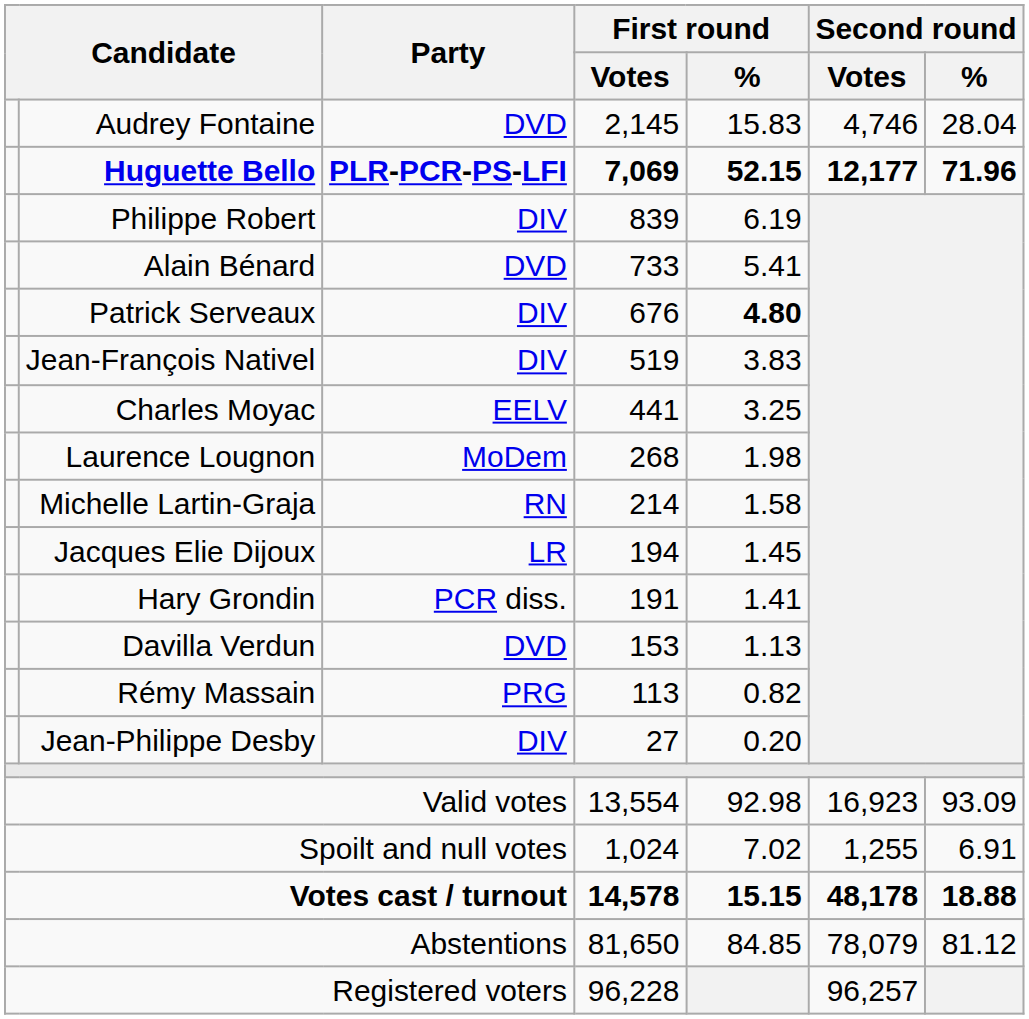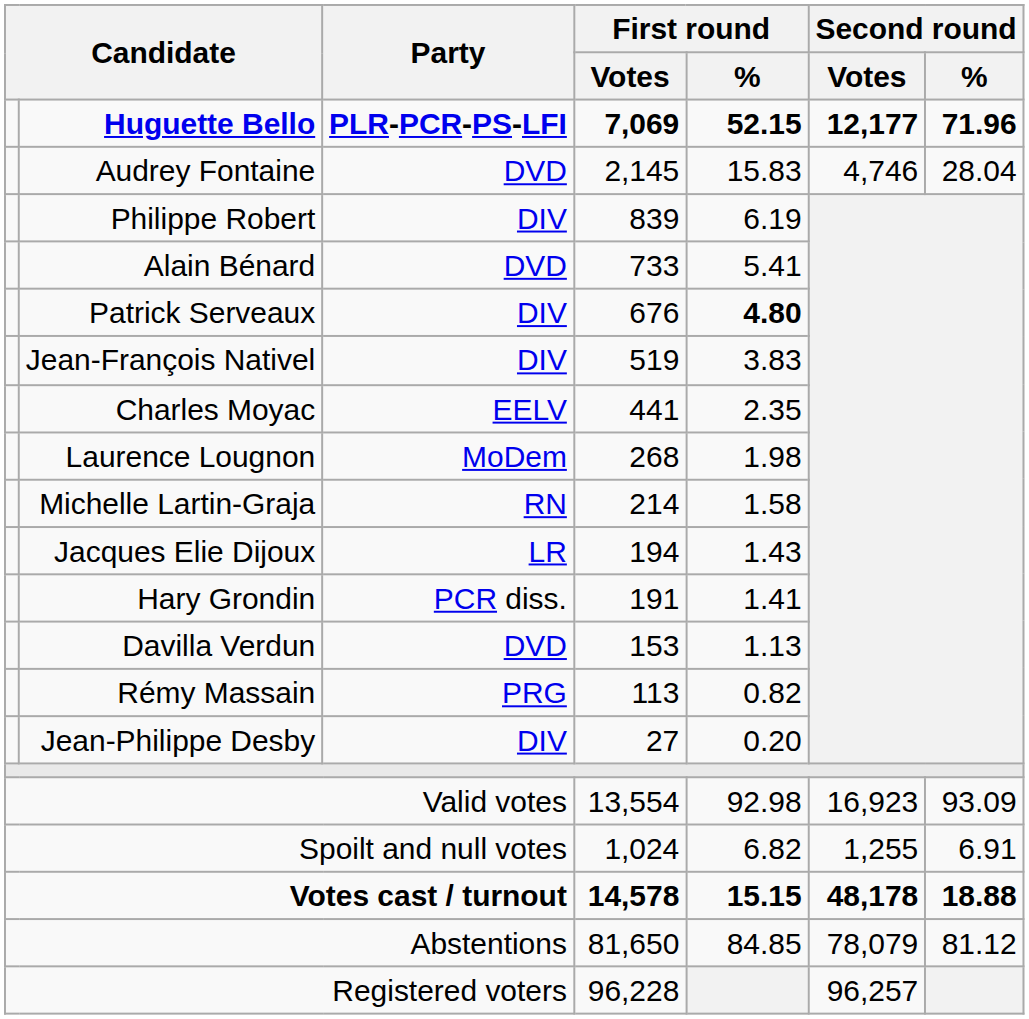rows swapped: (210, 171) <-> (205, 124)
(772, 408) 3.25 -> (772, 408) 2.35
(772, 550) 1.45 -> (772, 550) 1.43
(772, 849) 7.02 -> (772, 849) 6.82
